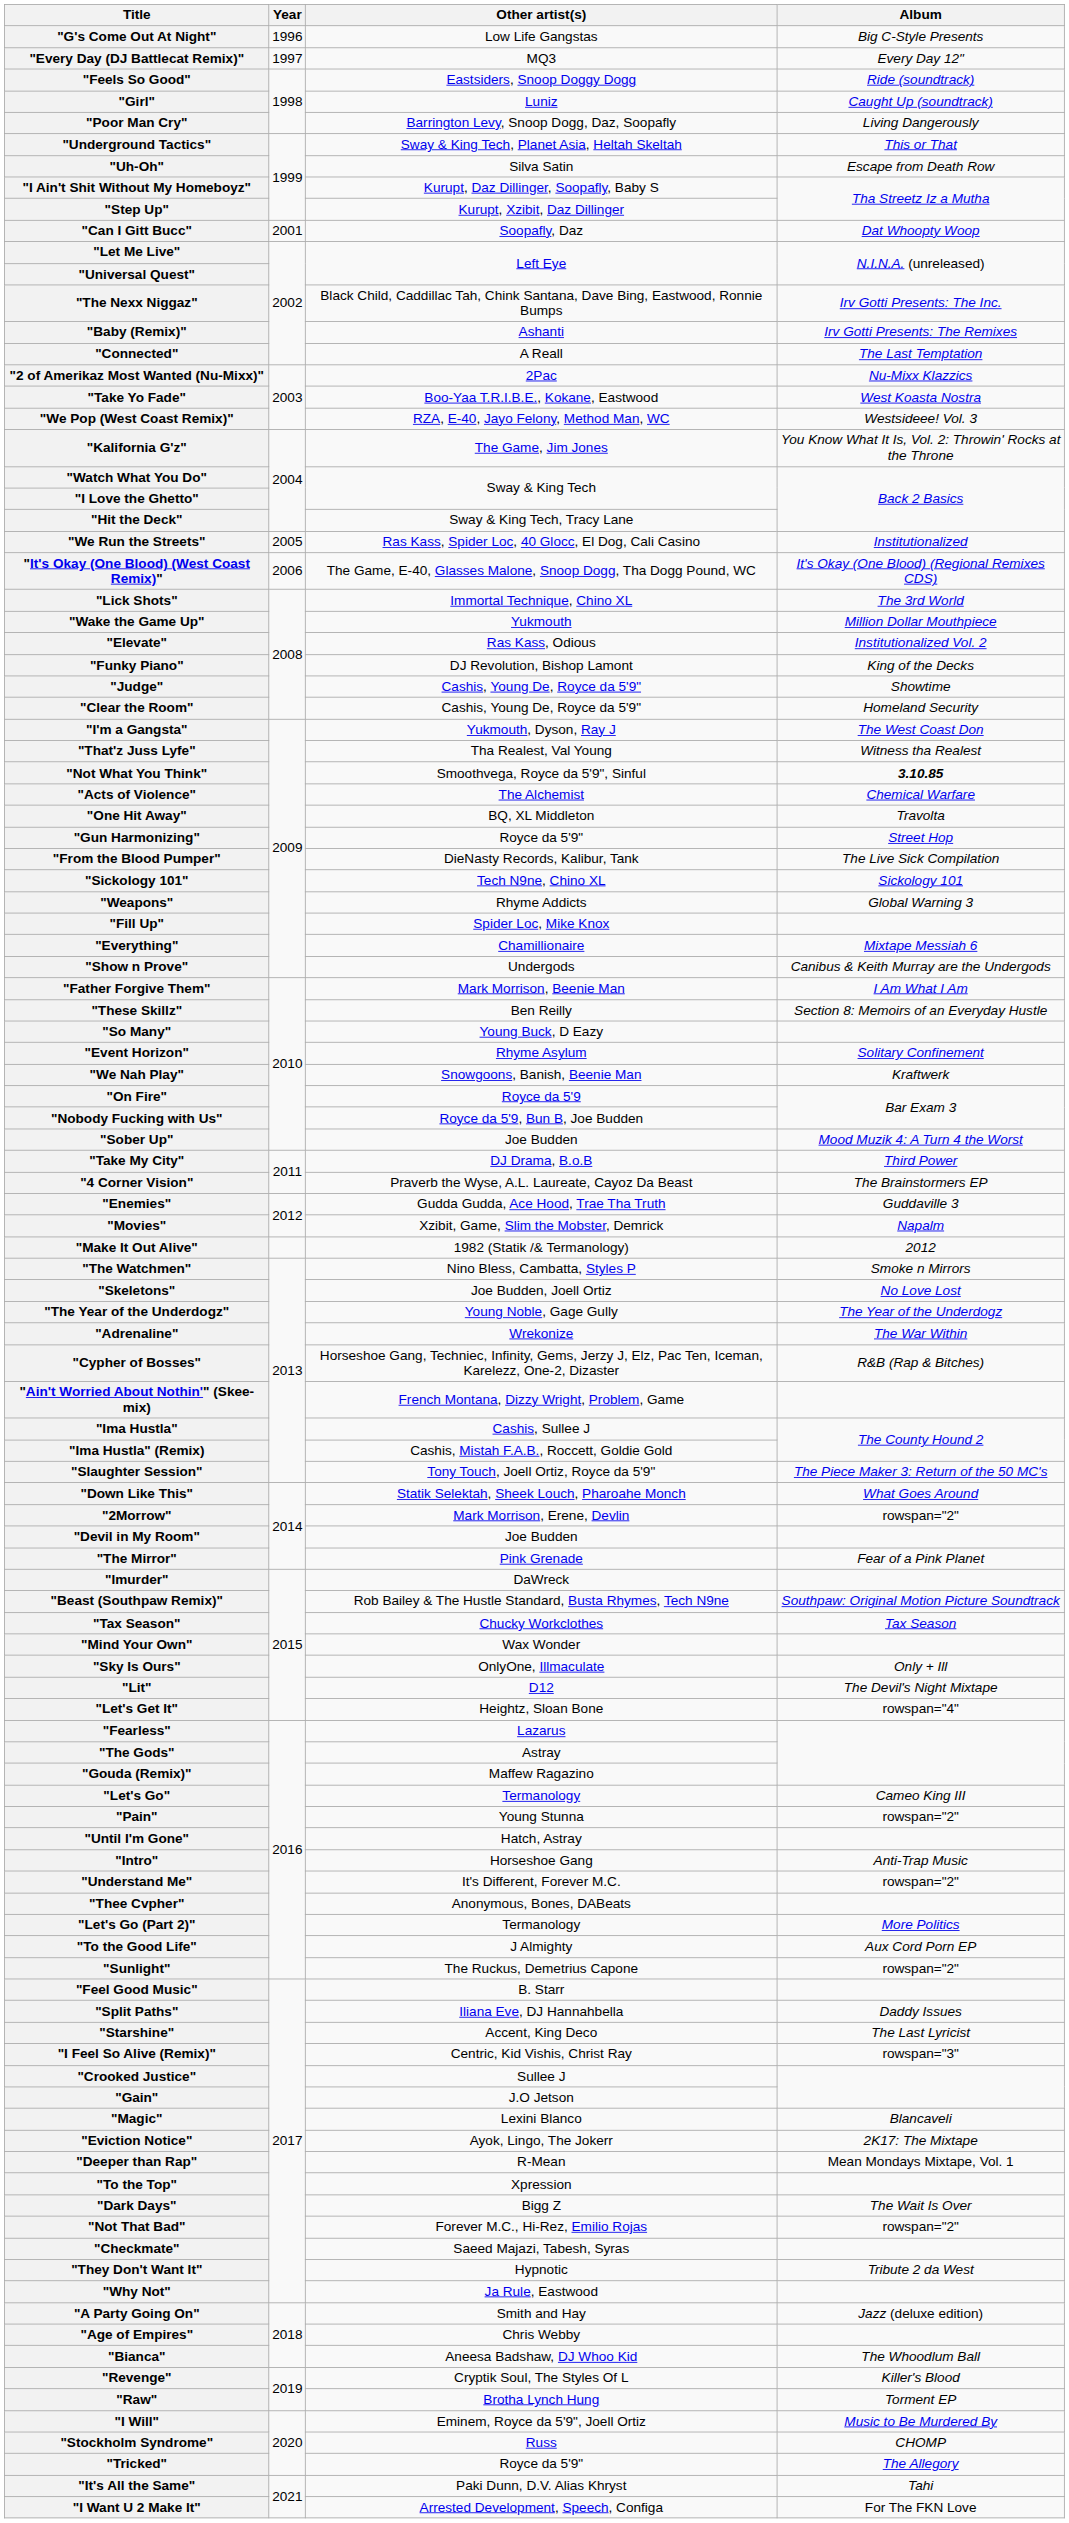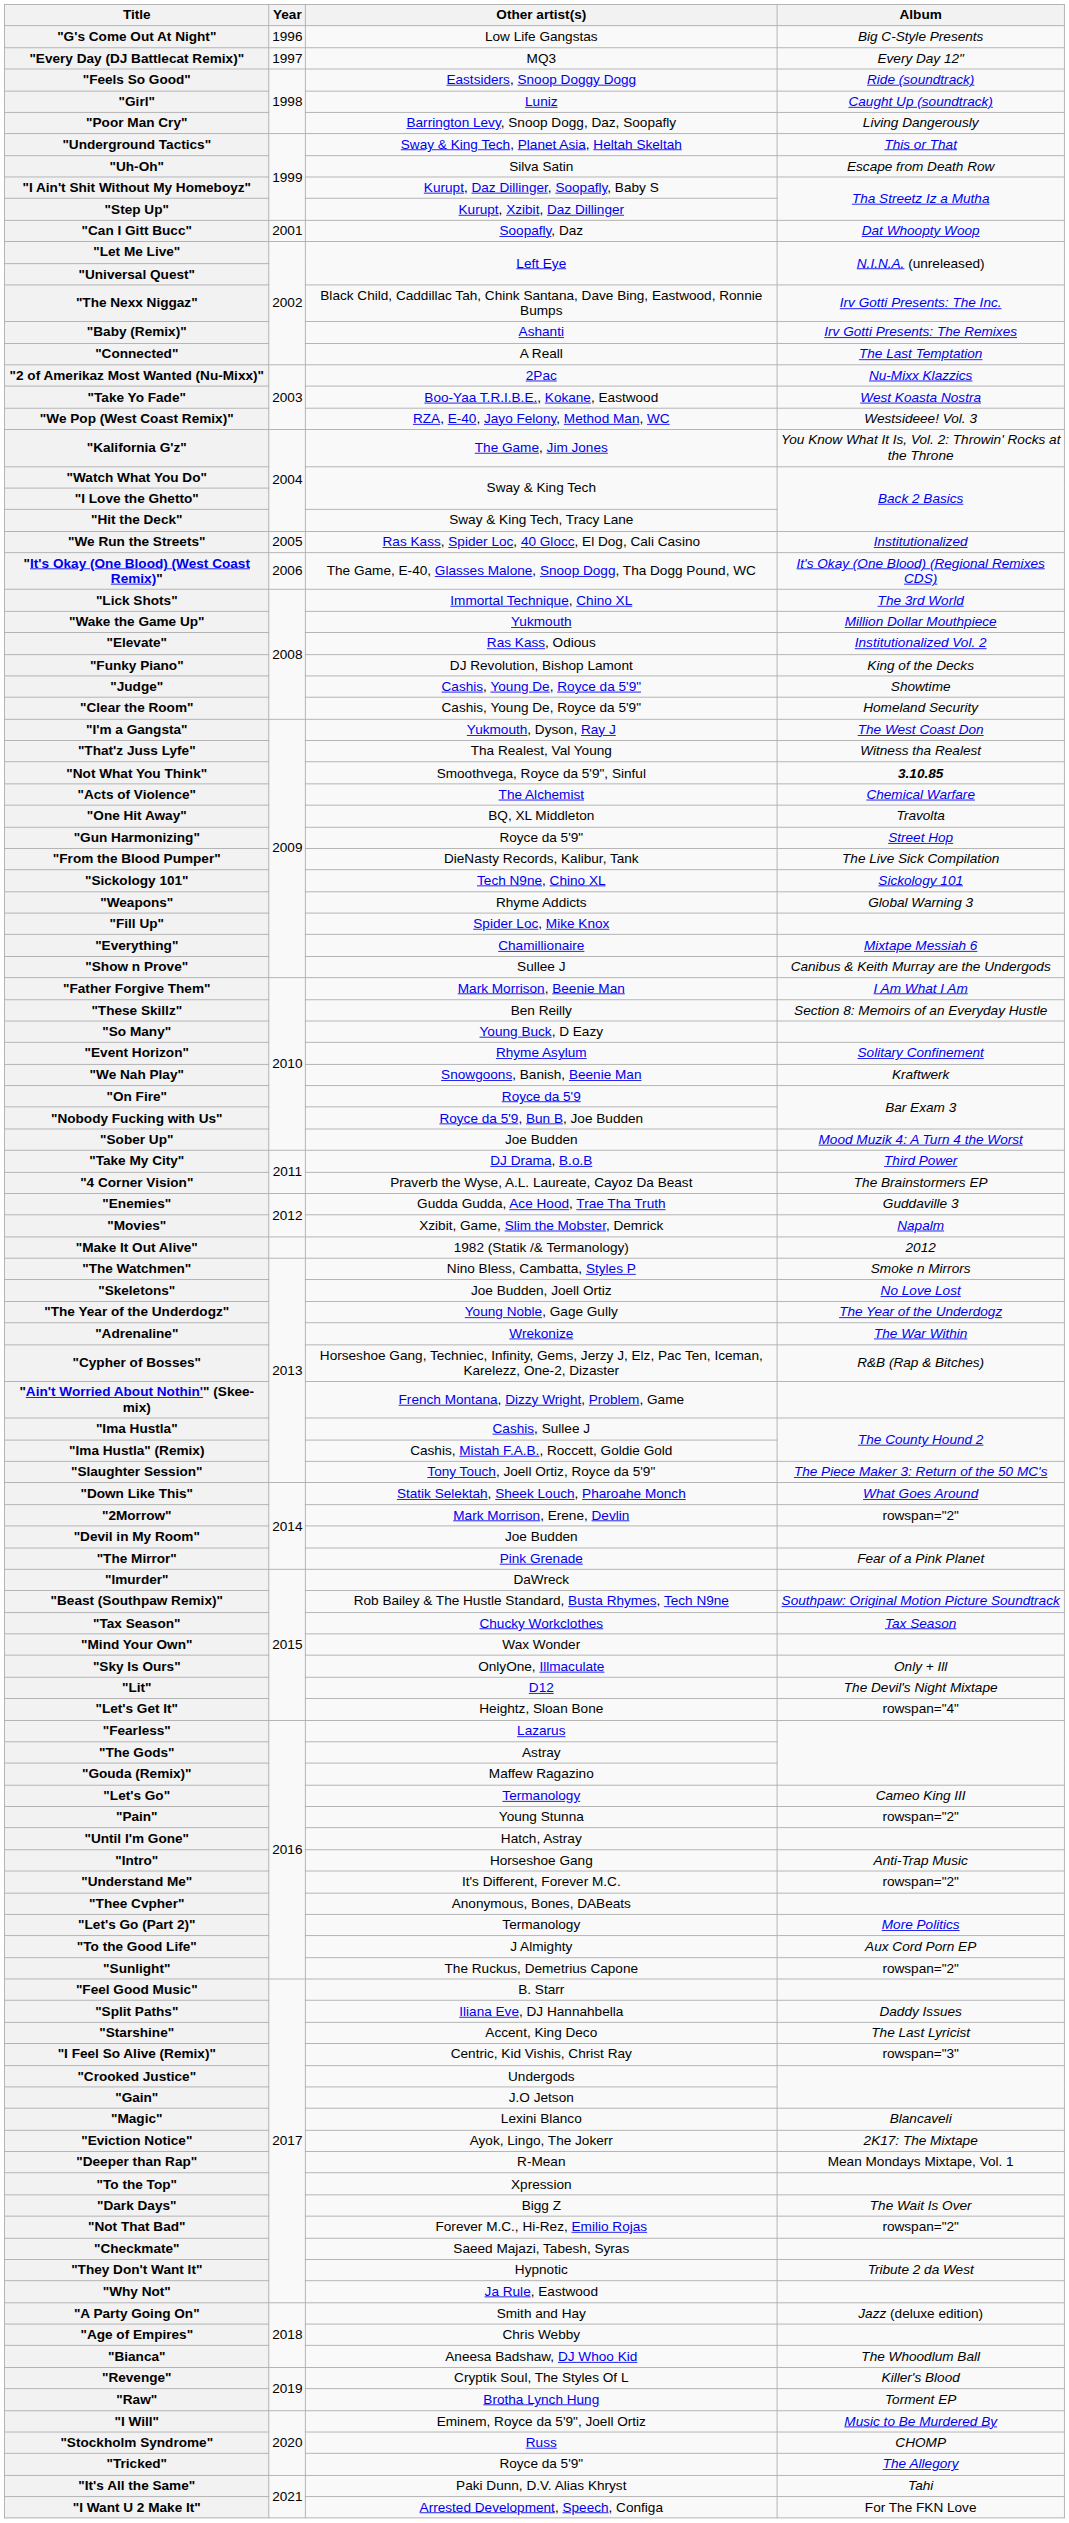(541, 967) Undergods -> (541, 967) Sullee J
(541, 2076) Sullee J -> (541, 2076) Undergods
